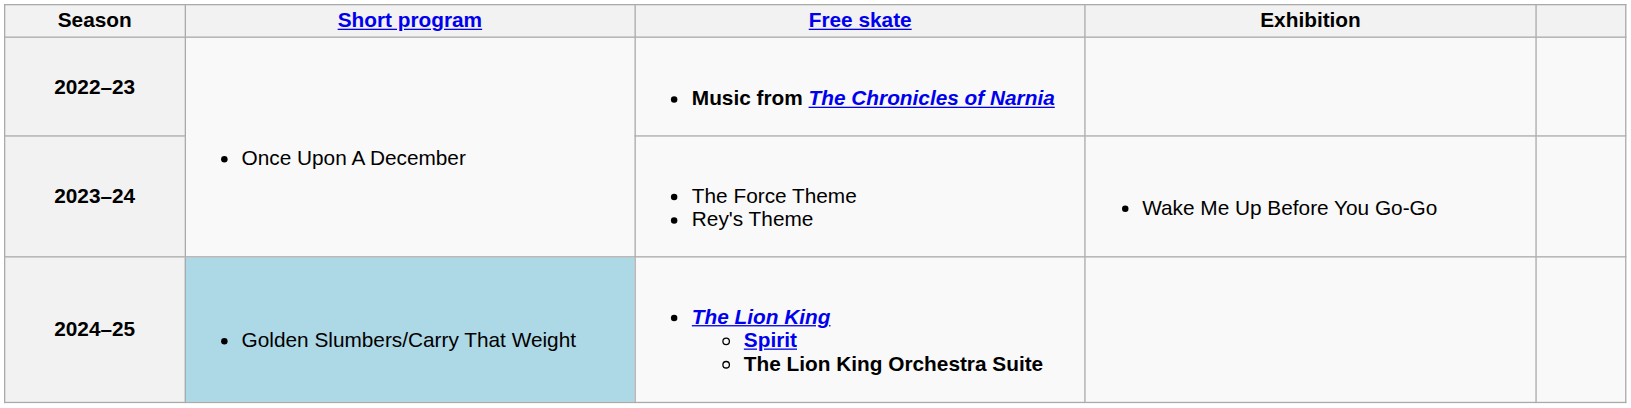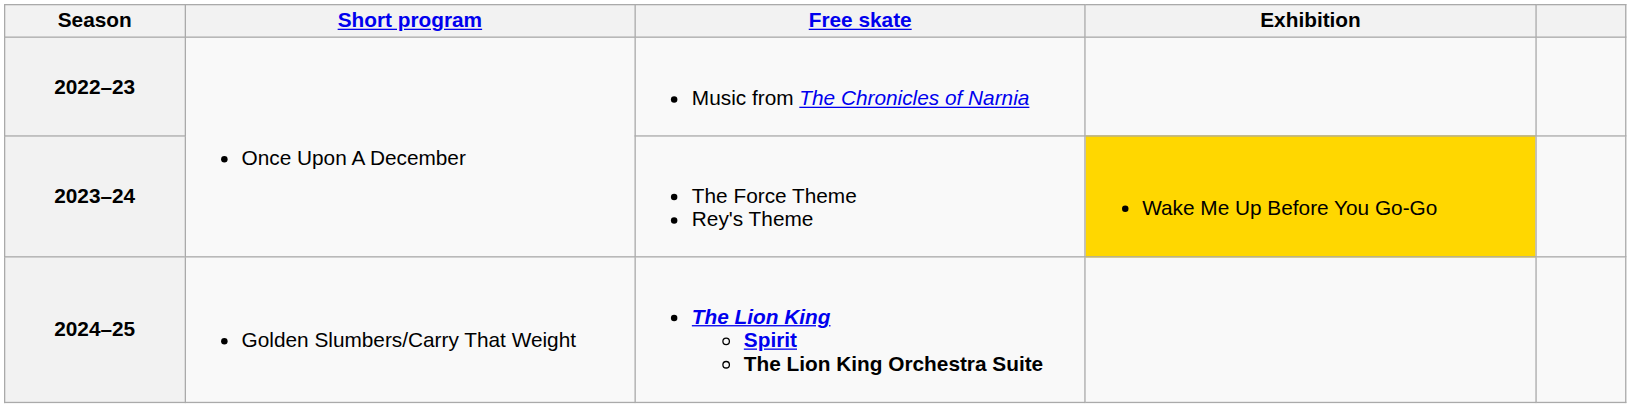(860, 98) bold -> (860, 98) normal
(1311, 208) no background -> (1311, 208) gold background
(410, 341) lightblue background -> (410, 341) no background
